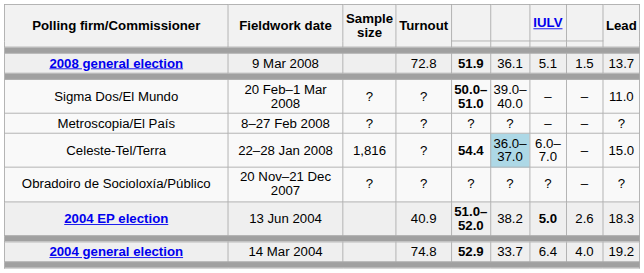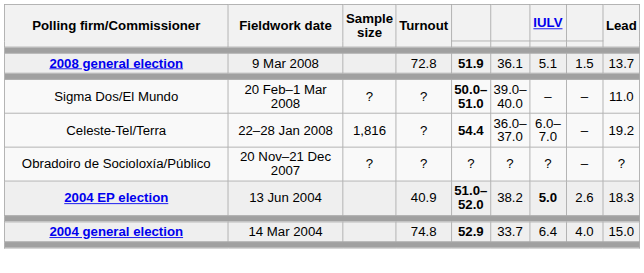- row: (116, 123)
(510, 150) lightblue background -> (510, 130) no background
(621, 150) 15.0 -> (621, 130) 19.2
(621, 251) 19.2 -> (621, 231) 15.0
